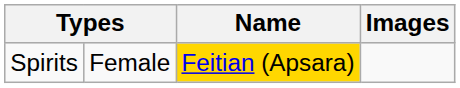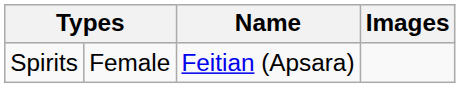(268, 62) gold background -> (268, 62) no background
